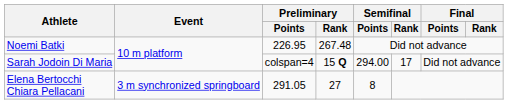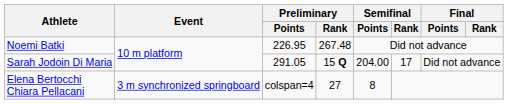(289, 63) colspan=4 -> (289, 63) 291.05
(373, 63) 294.00 -> (373, 63) 204.00
(289, 85) 291.05 -> (289, 85) colspan=4
